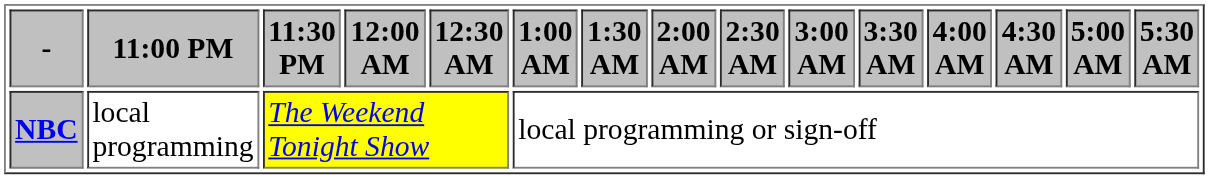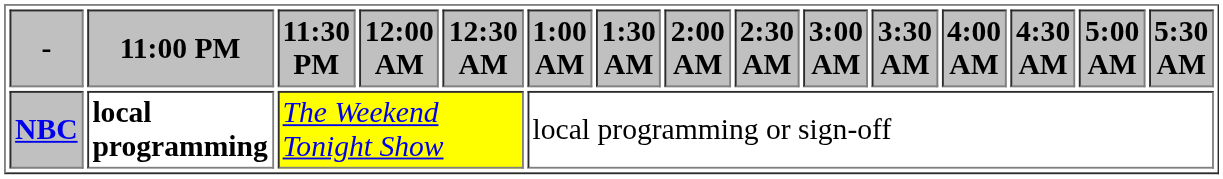(173, 129) normal -> (180, 129) bold
